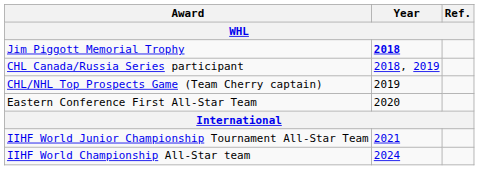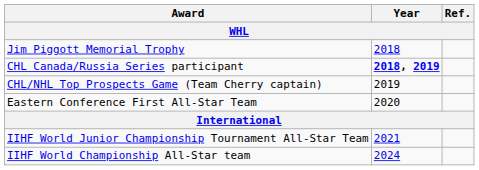(387, 49) bold -> (387, 49) normal
(407, 67) normal -> (407, 67) bold
